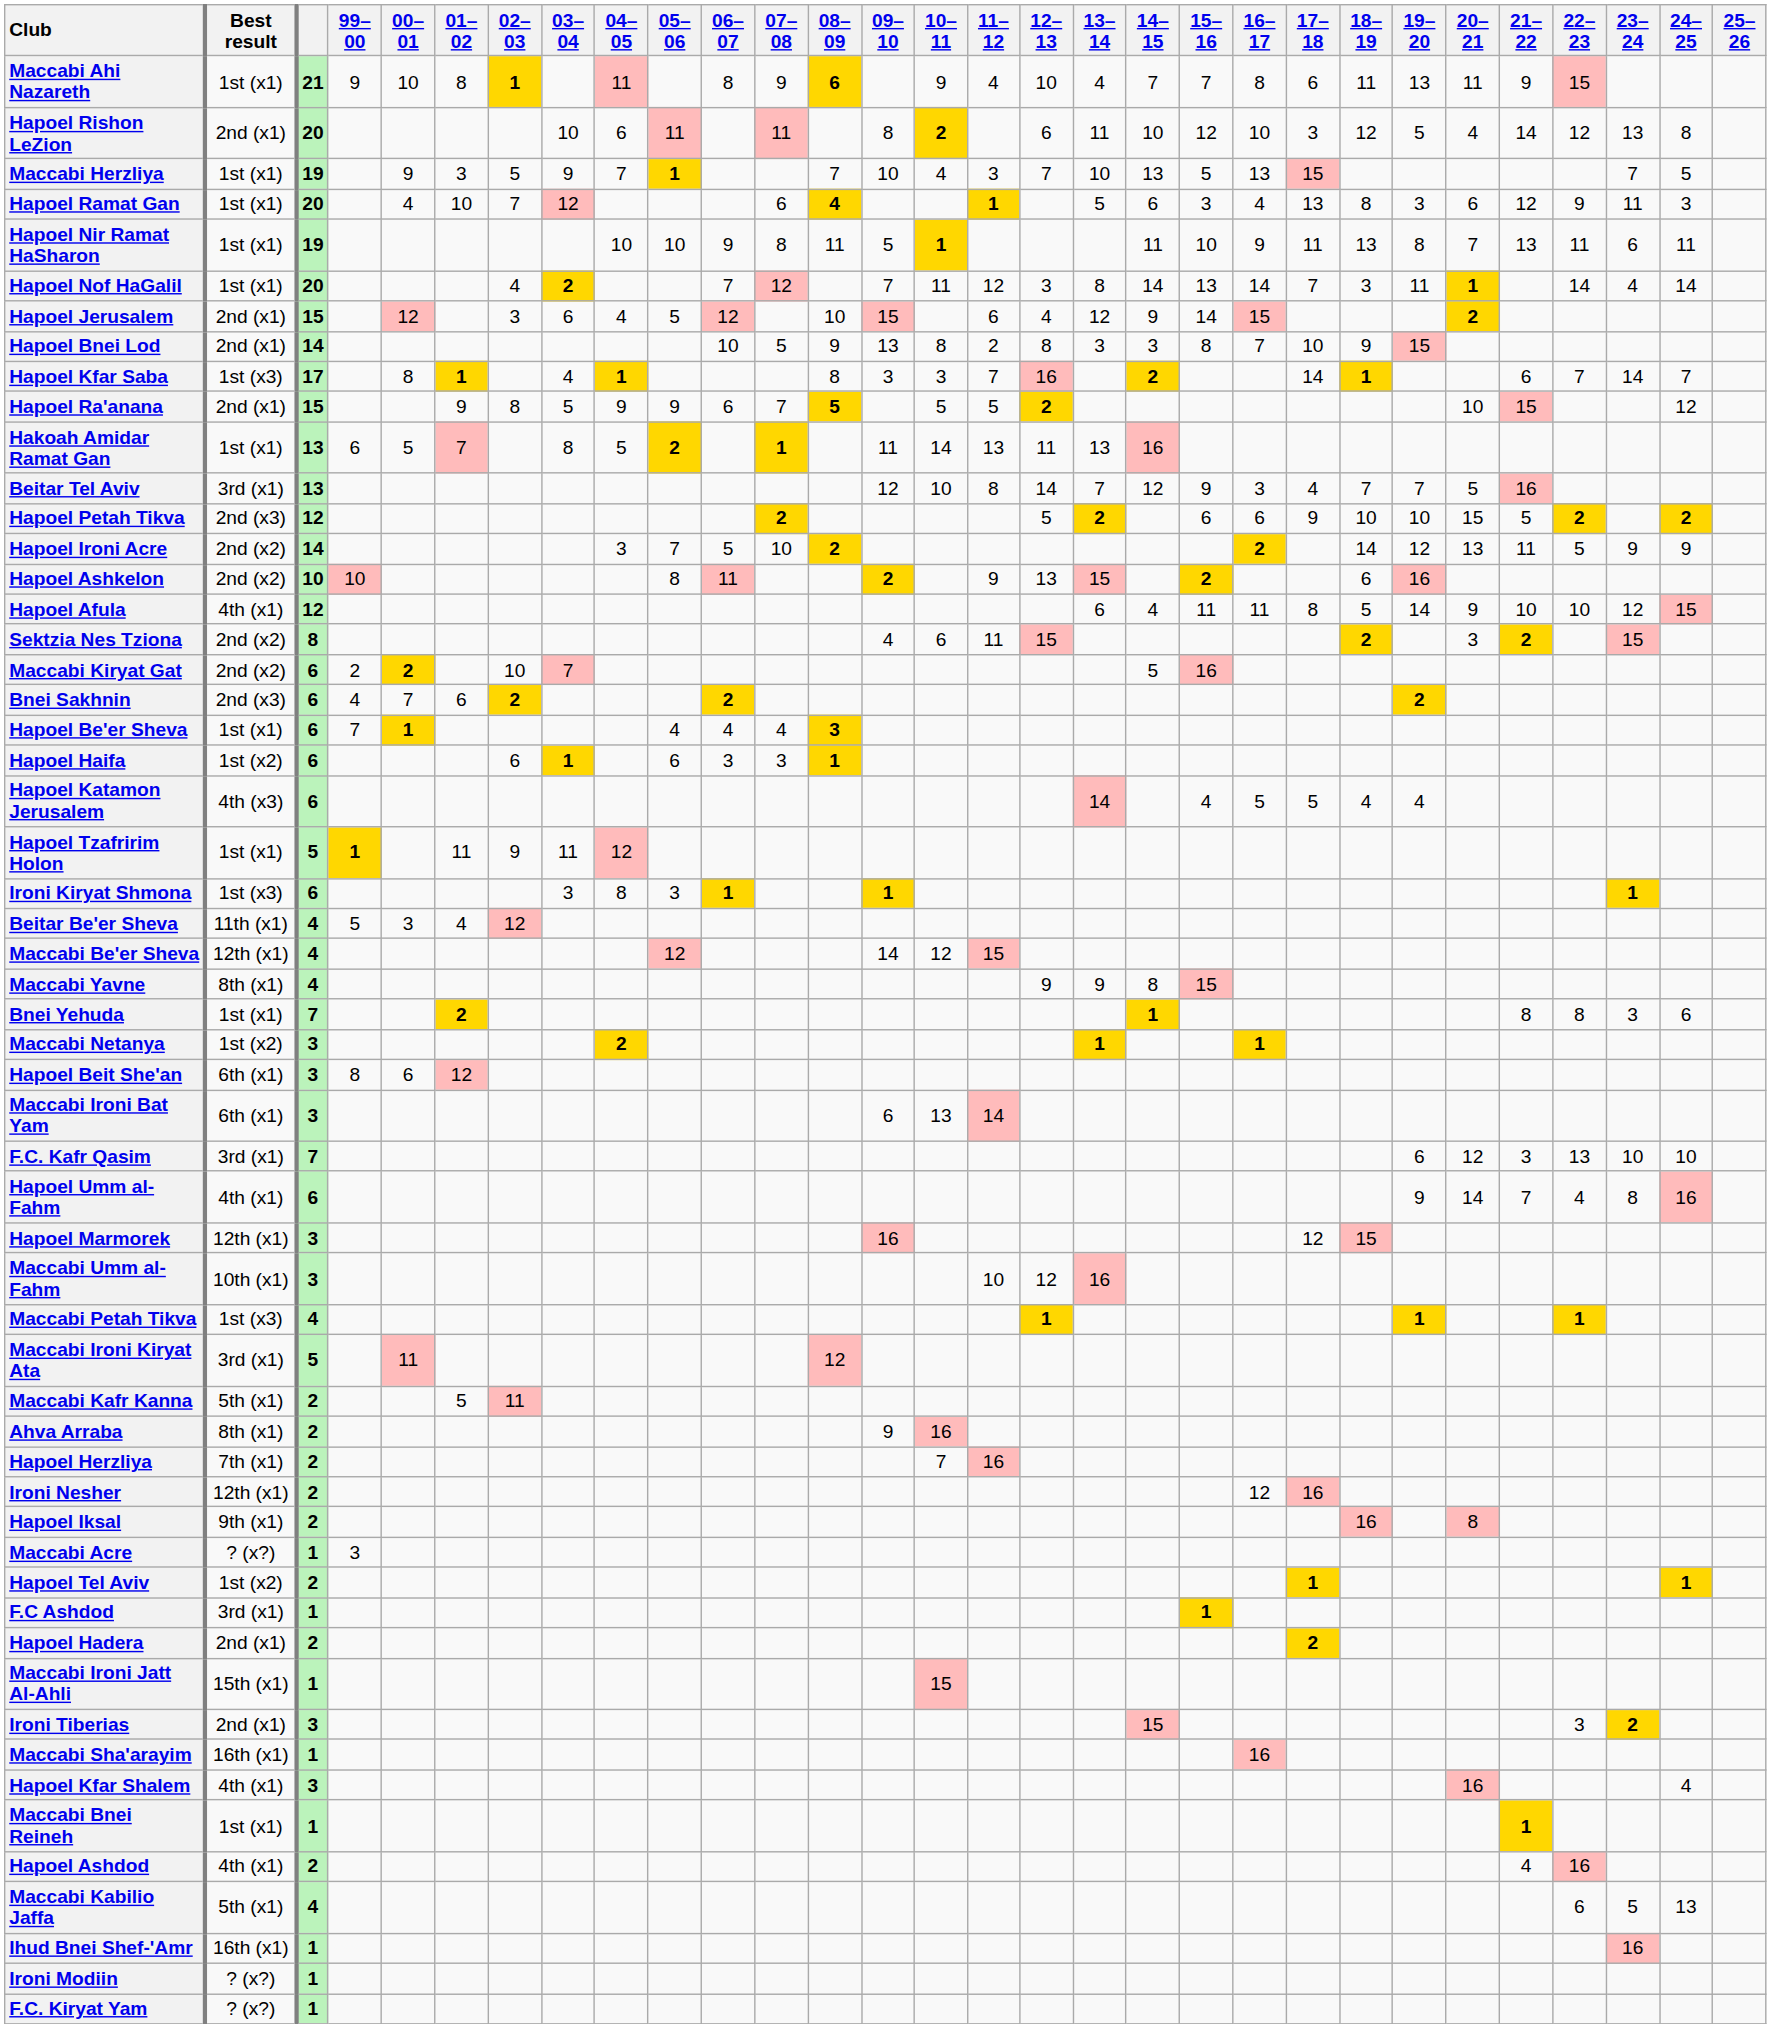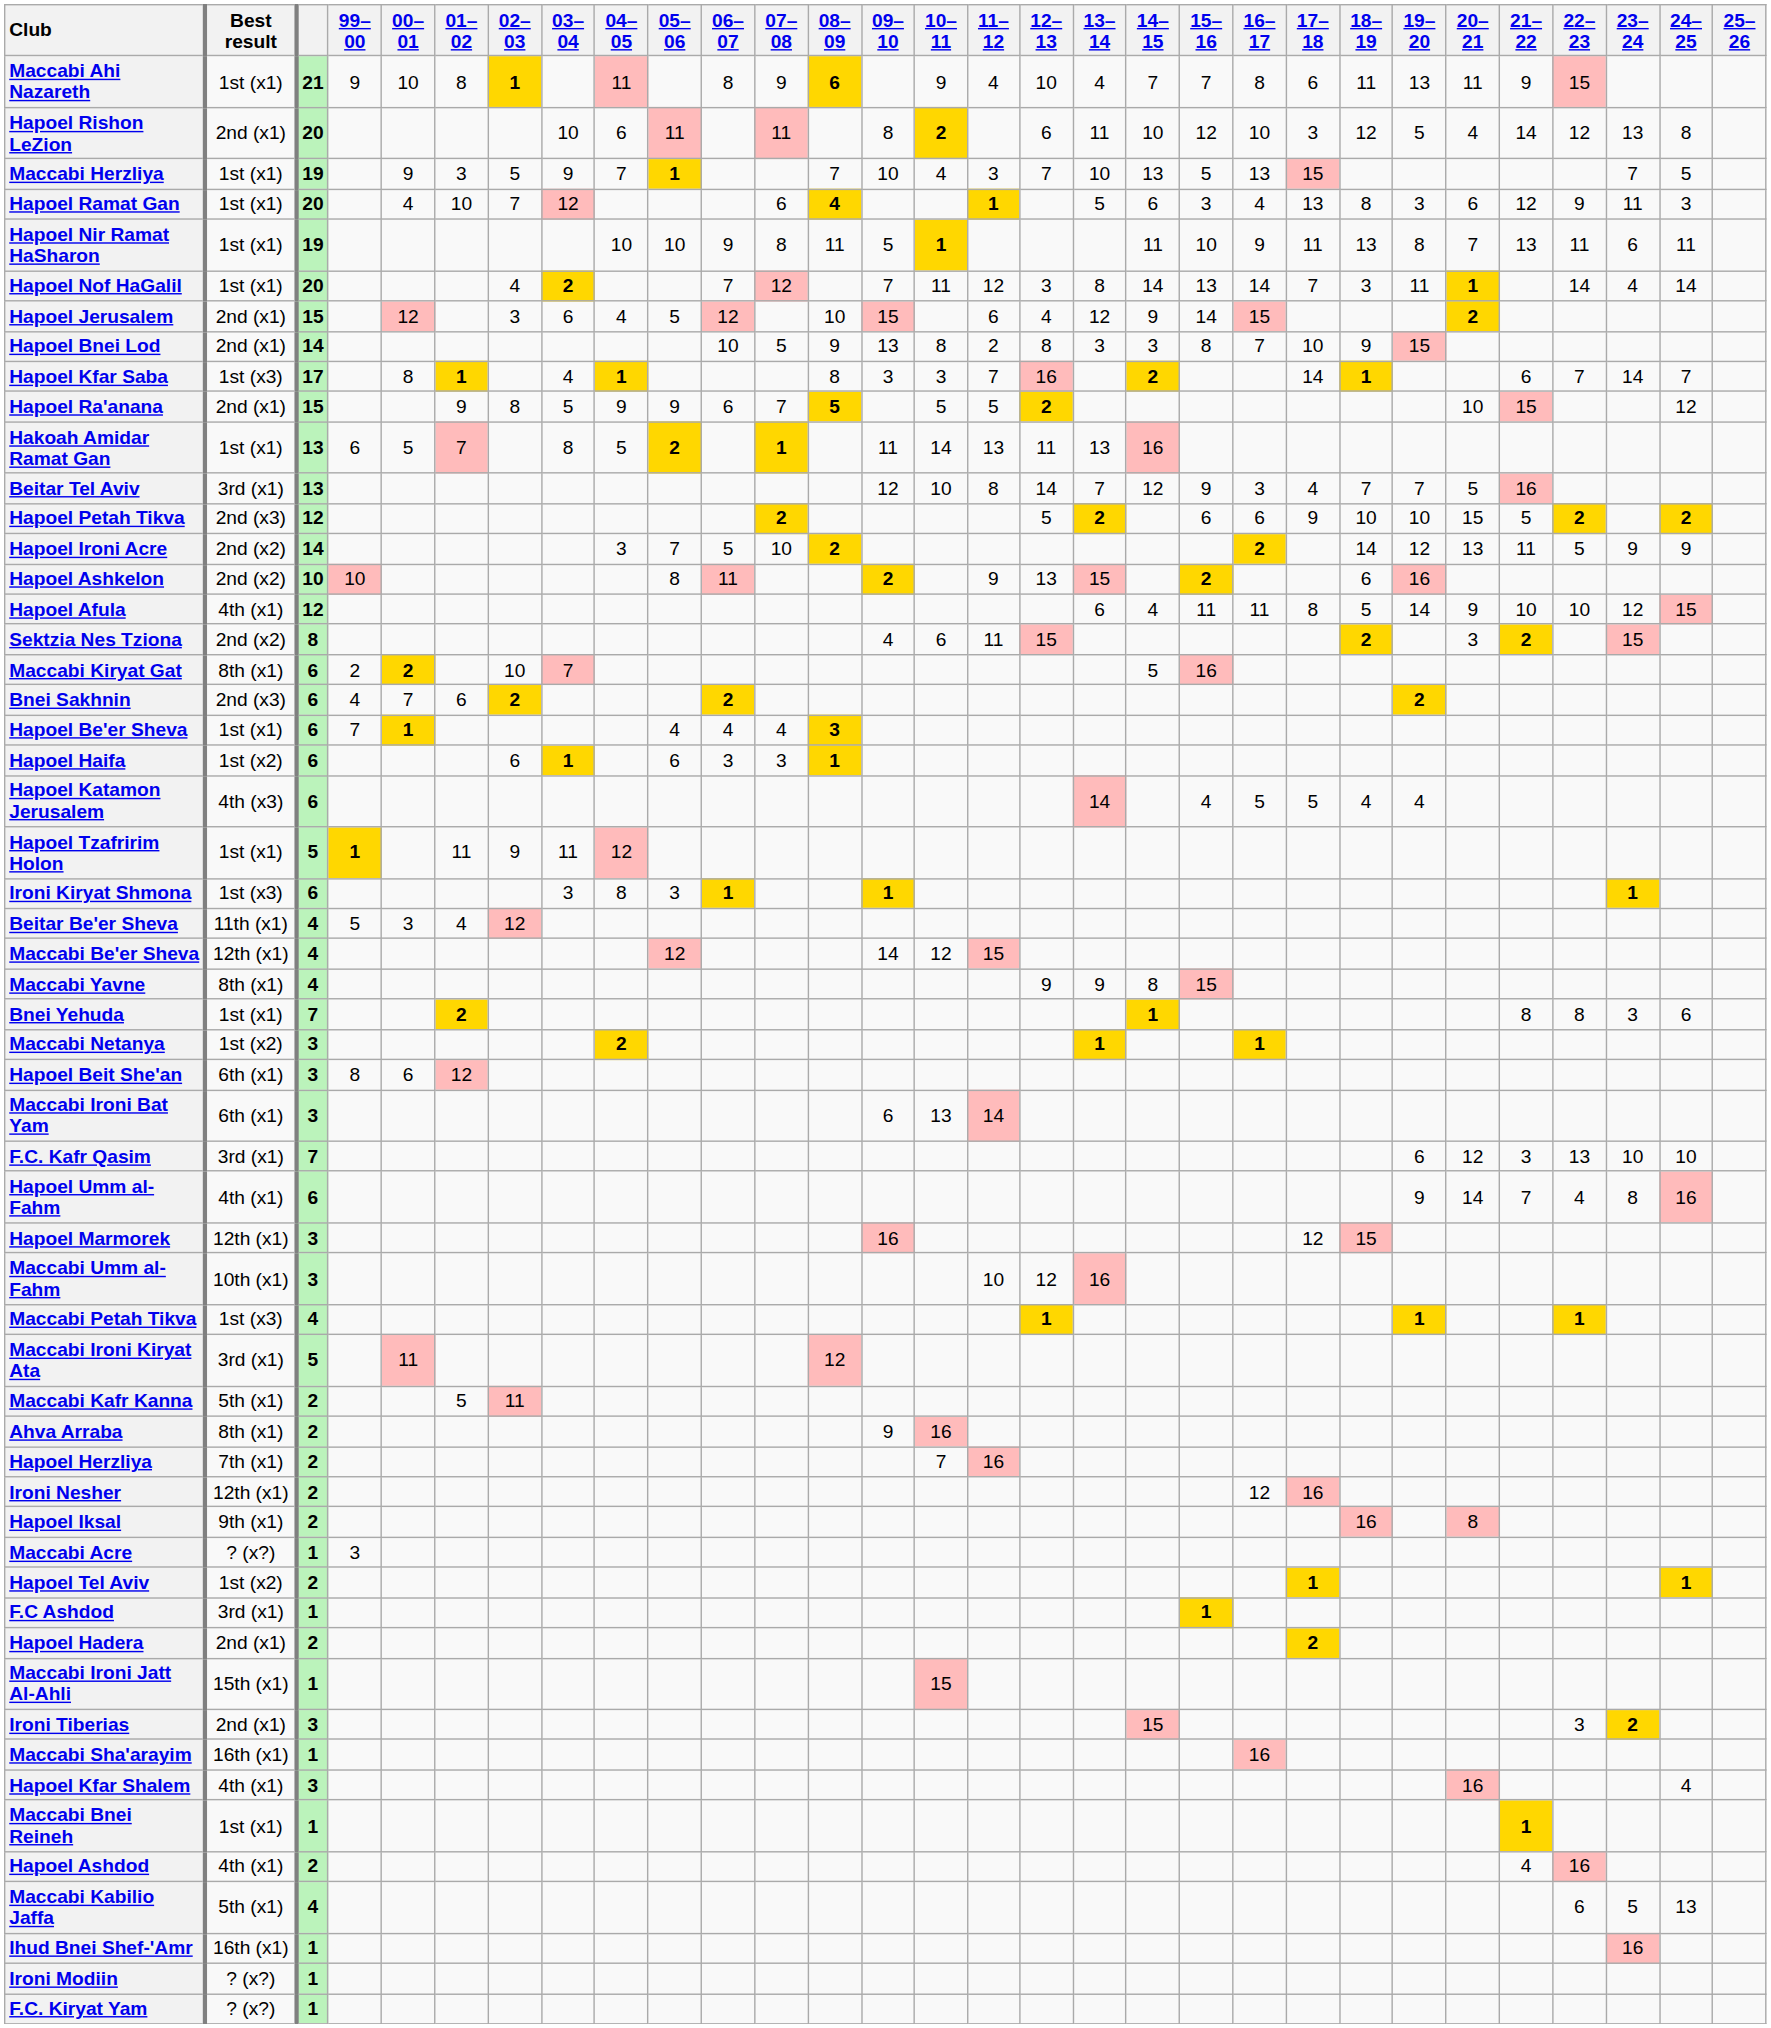(251, 669) 2nd (x2) -> (251, 669) 8th (x1)
